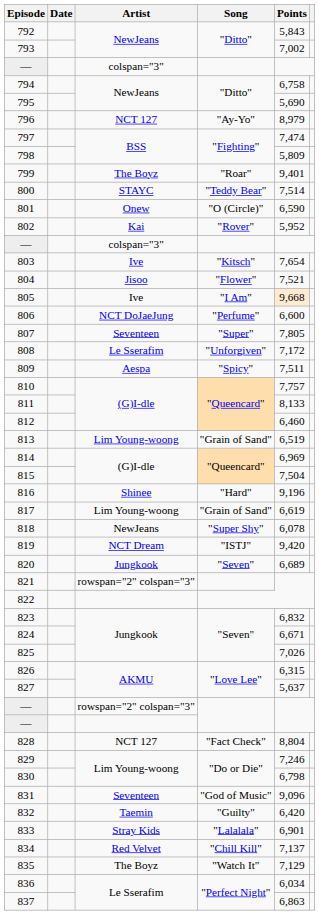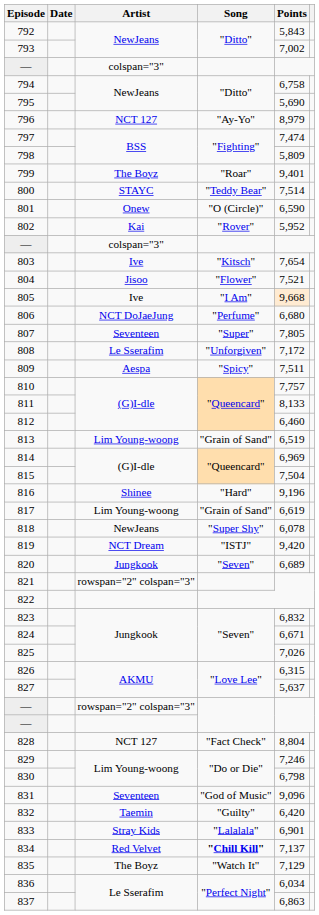(292, 315) 6,600 -> (292, 315) 6,680
(236, 848) normal -> (236, 848) bold
